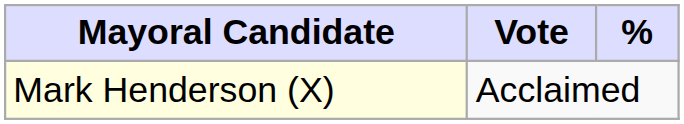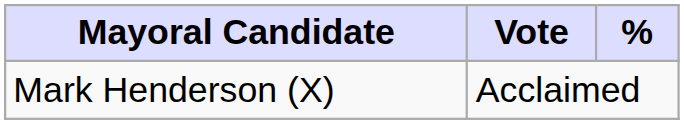(174, 89) lightyellow background -> (174, 89) no background
